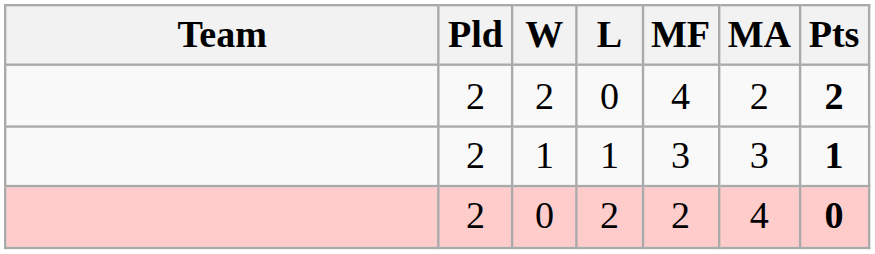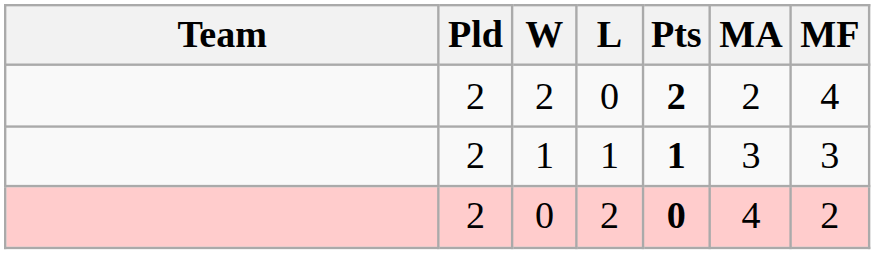columns swapped: (681, 34) <-> (834, 34)
